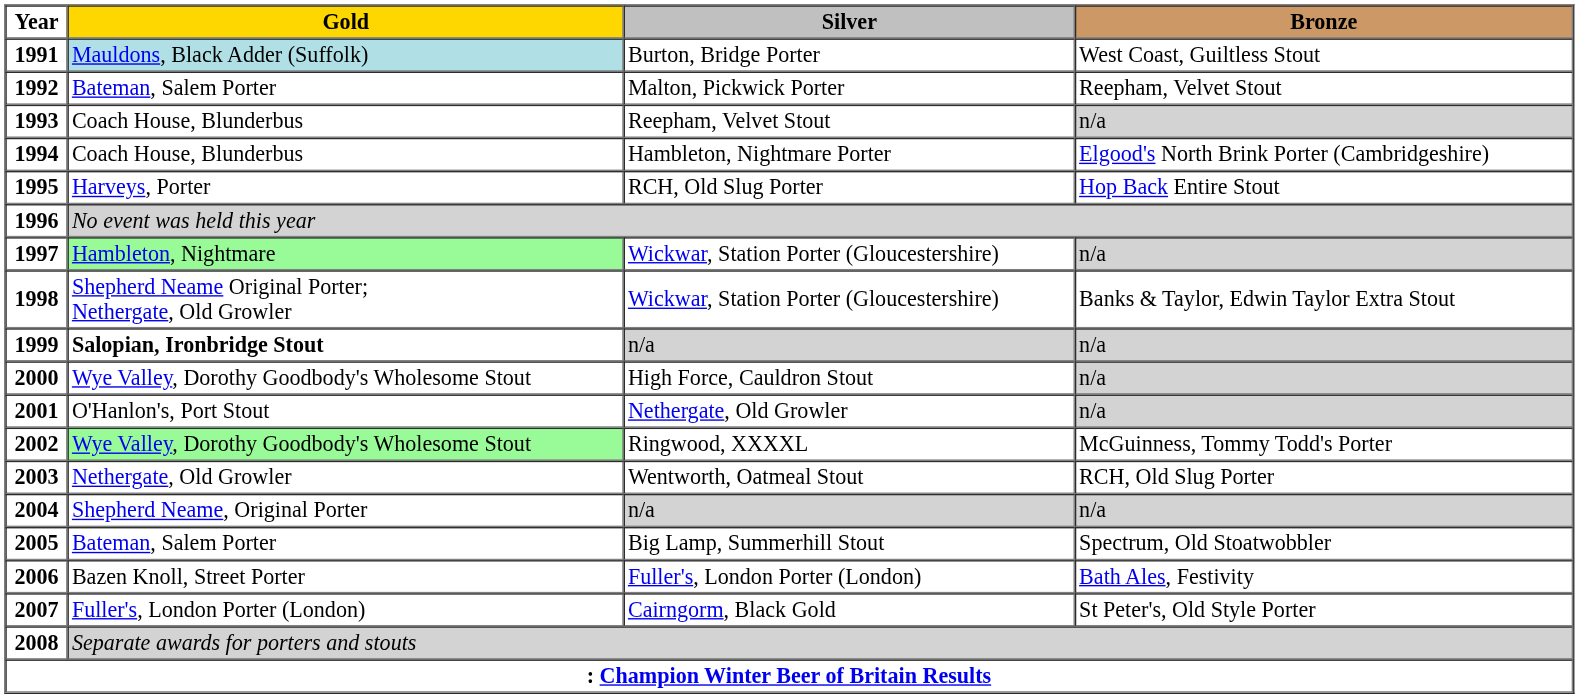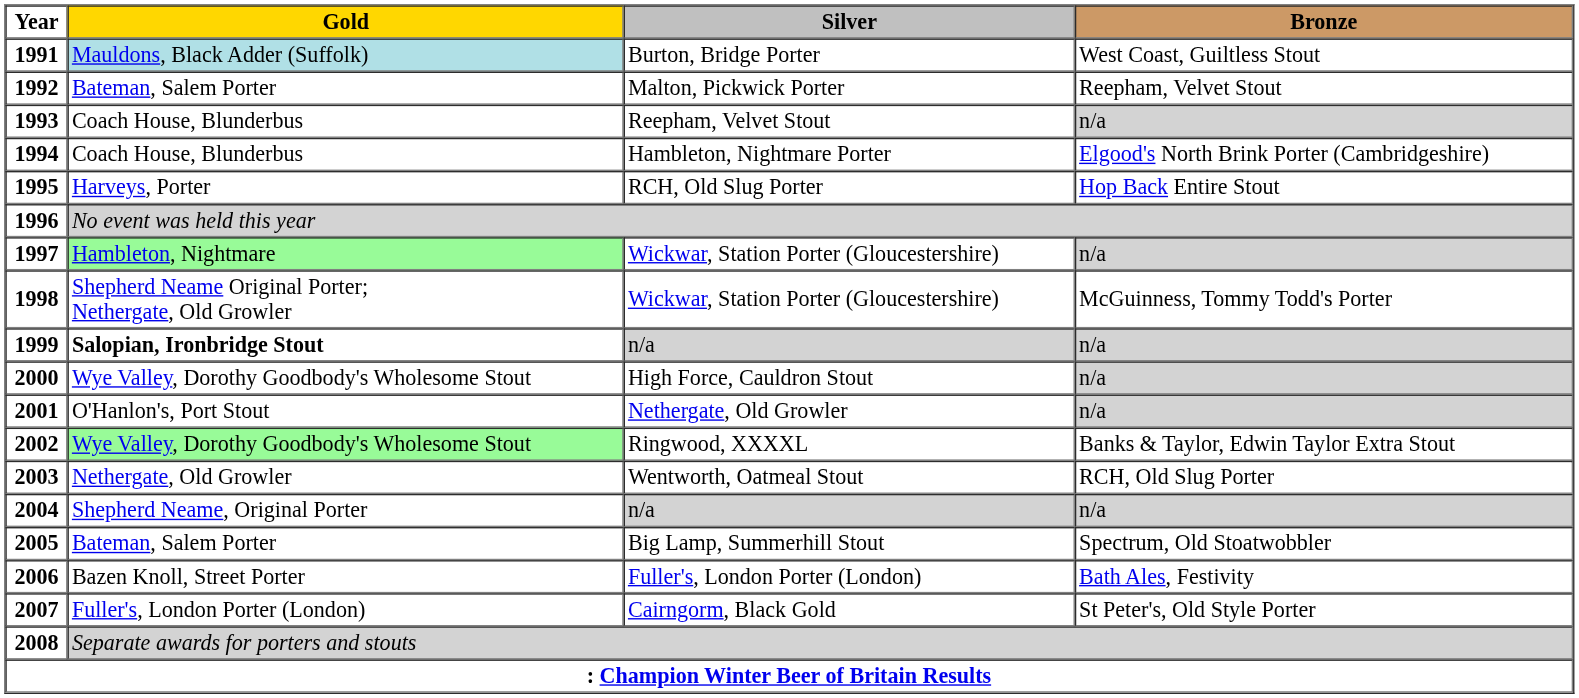(1267, 299) Banks & Taylor, Edwin Taylor Extra Stout -> (1236, 299) McGuinness, Tommy Todd's Porter
(1236, 444) McGuinness, Tommy Todd's Porter -> (1267, 444) Banks & Taylor, Edwin Taylor Extra Stout
